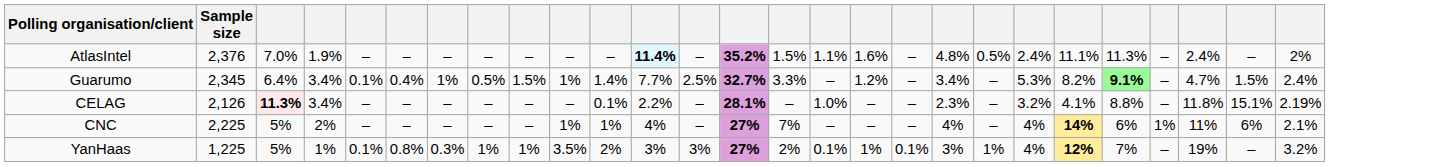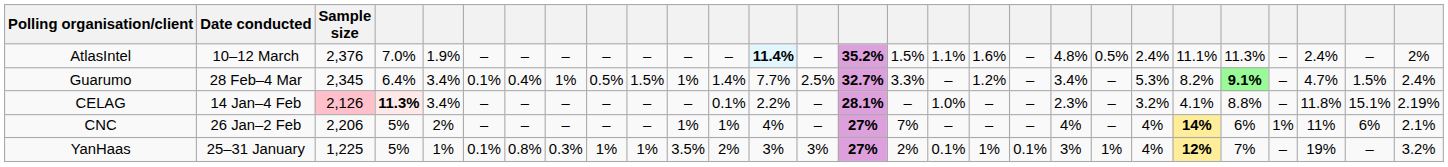+ column: (256, 24)
(227, 102) no background -> (345, 102) pink background
(227, 126) 2,225 -> (345, 126) 2,206
